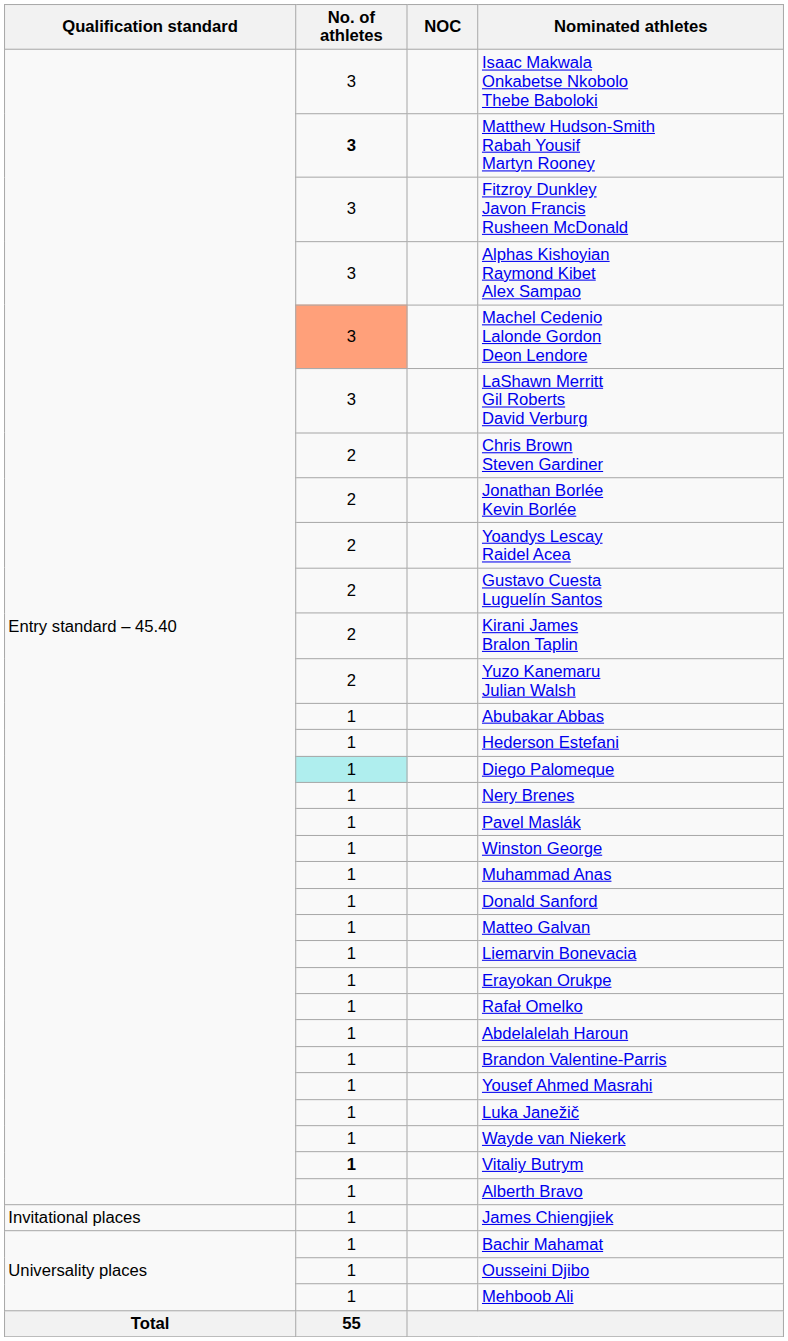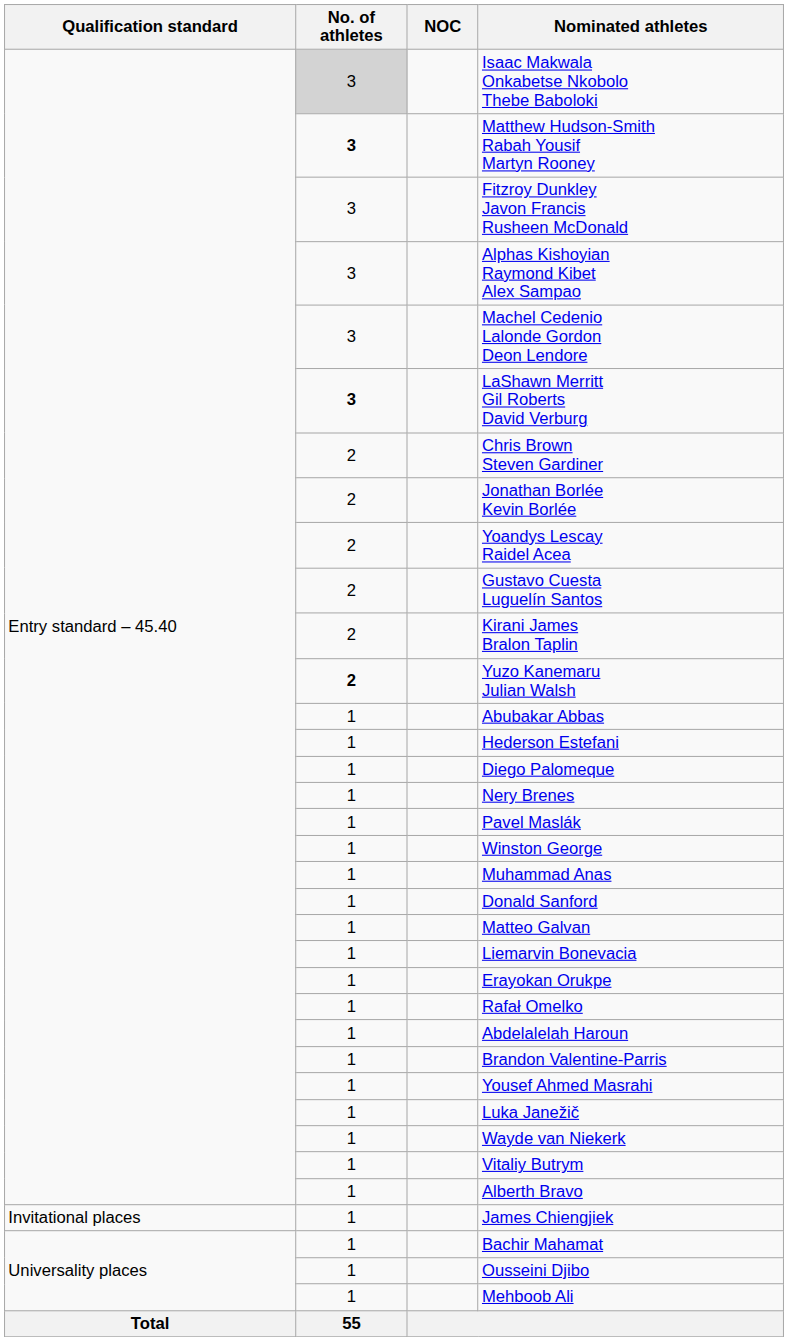(351, 81) no background -> (351, 81) lightgrey background
(351, 336) lightsalmon background -> (351, 336) no background
(351, 400) normal -> (351, 400) bold
(351, 680) normal -> (351, 680) bold
(351, 769) paleturquoise background -> (351, 769) no background
(351, 1165) bold -> (351, 1165) normal
